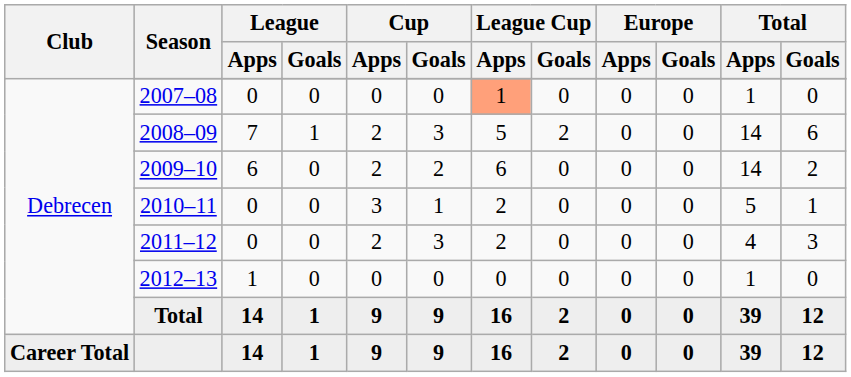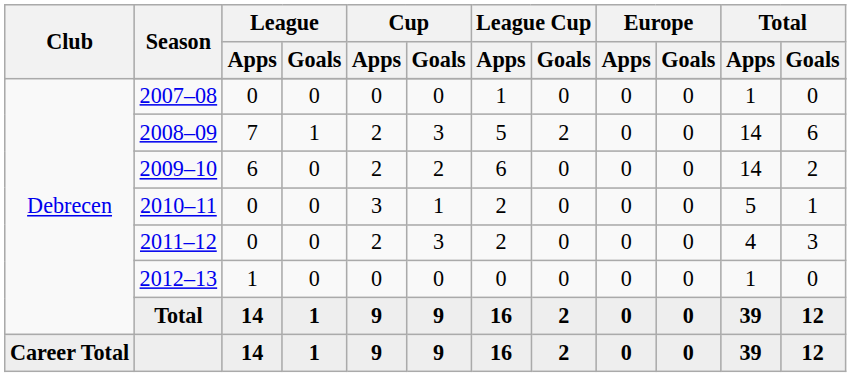(501, 96) lightsalmon background -> (501, 96) no background
